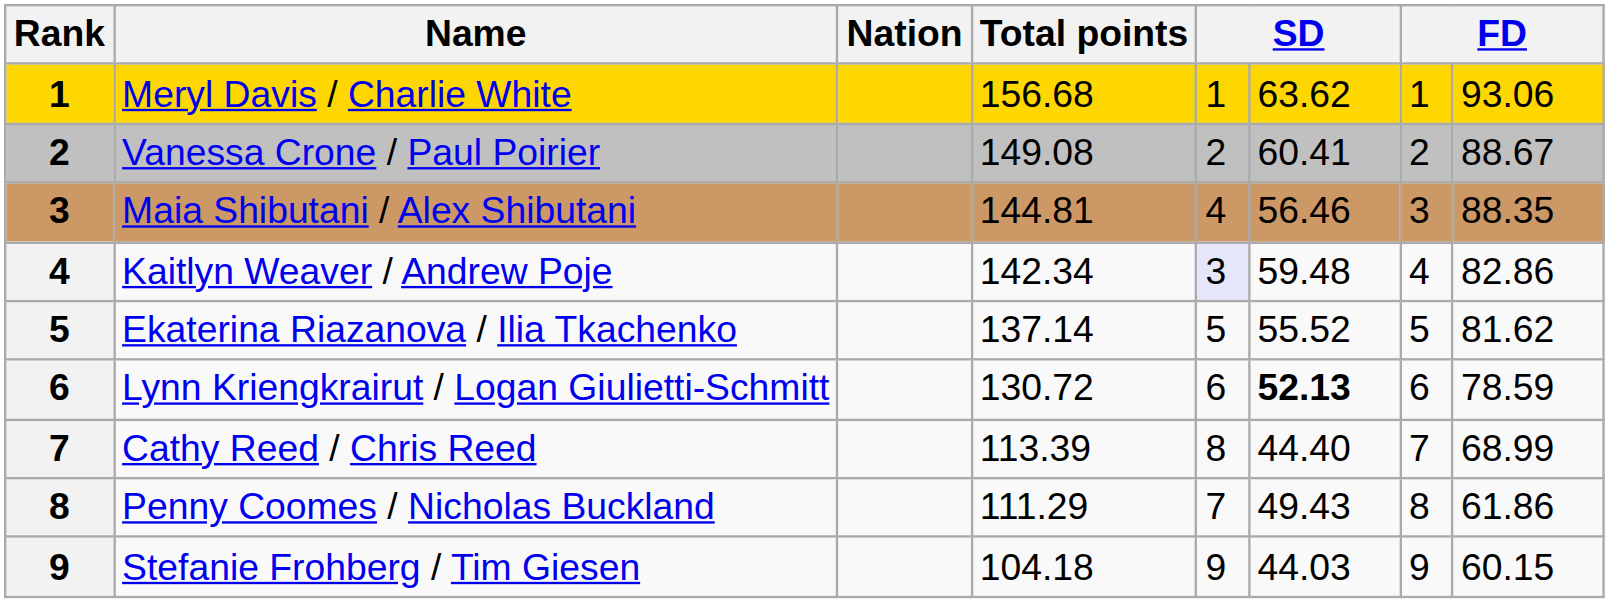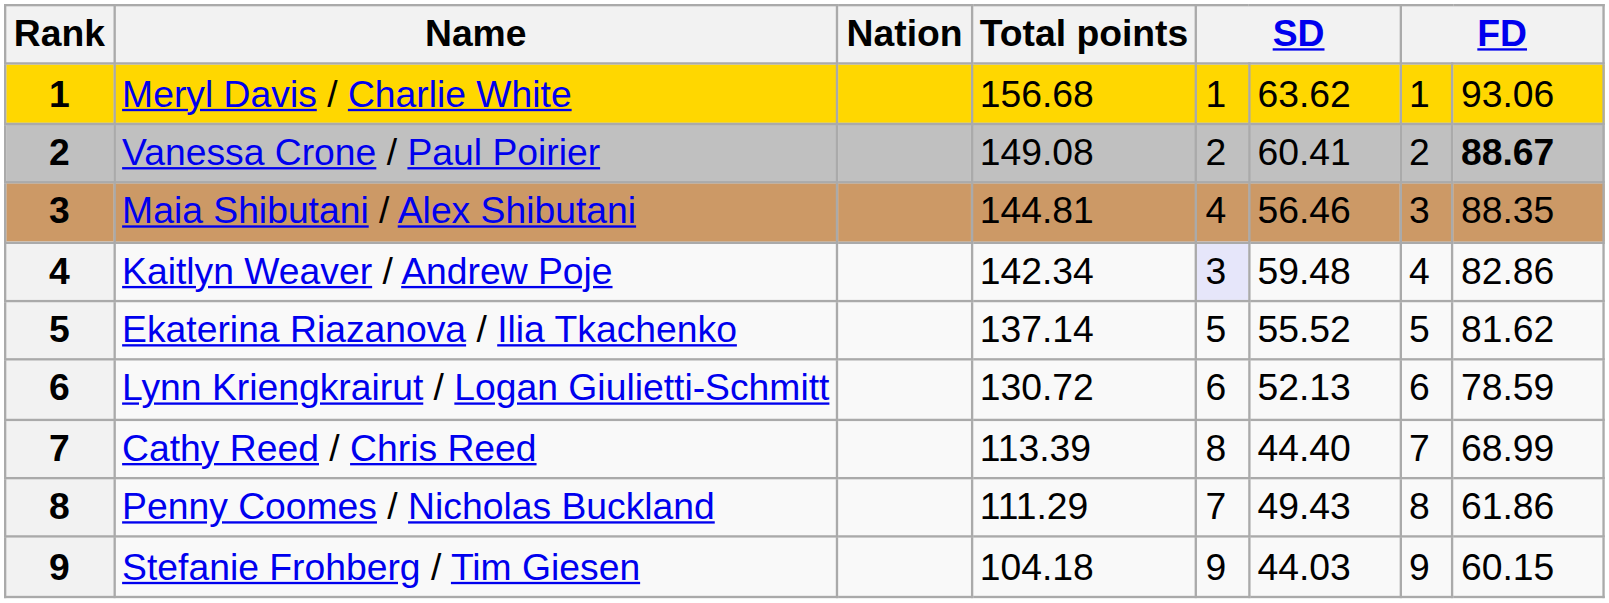(1508, 152) normal -> (1508, 152) bold
(1304, 388) bold -> (1304, 388) normal
